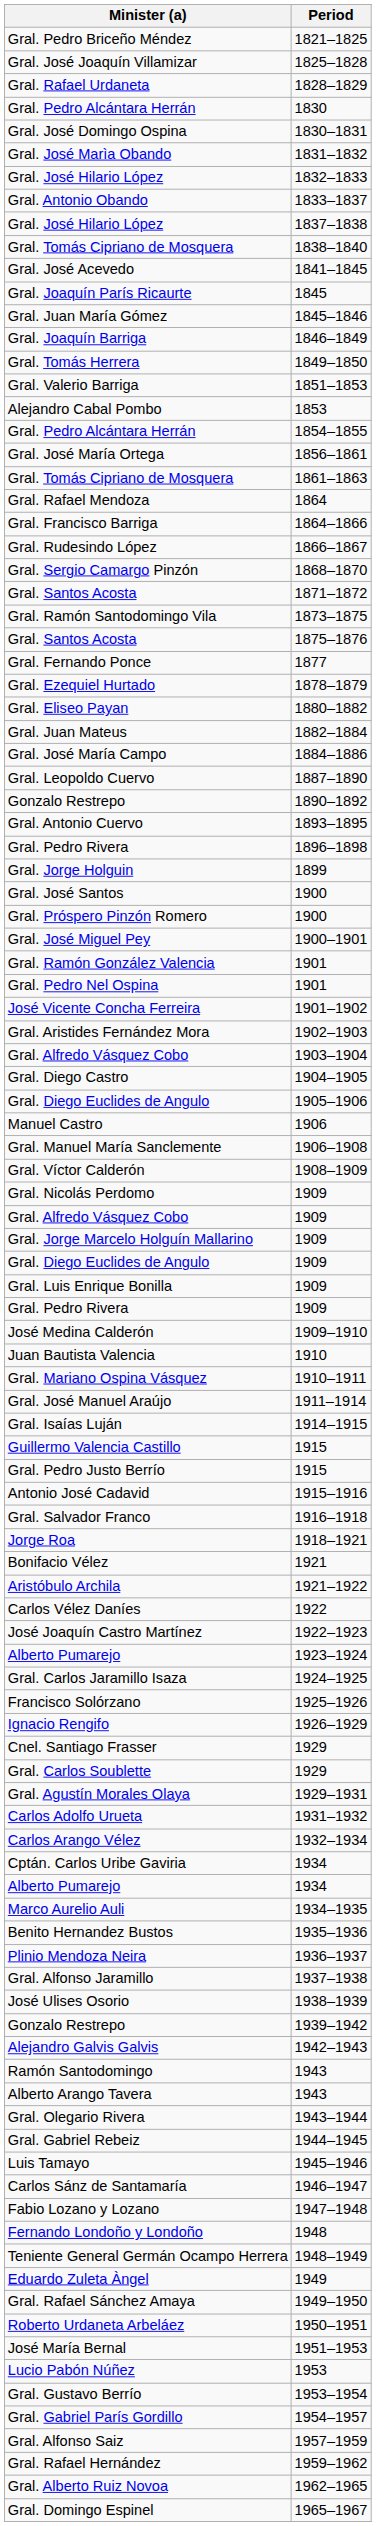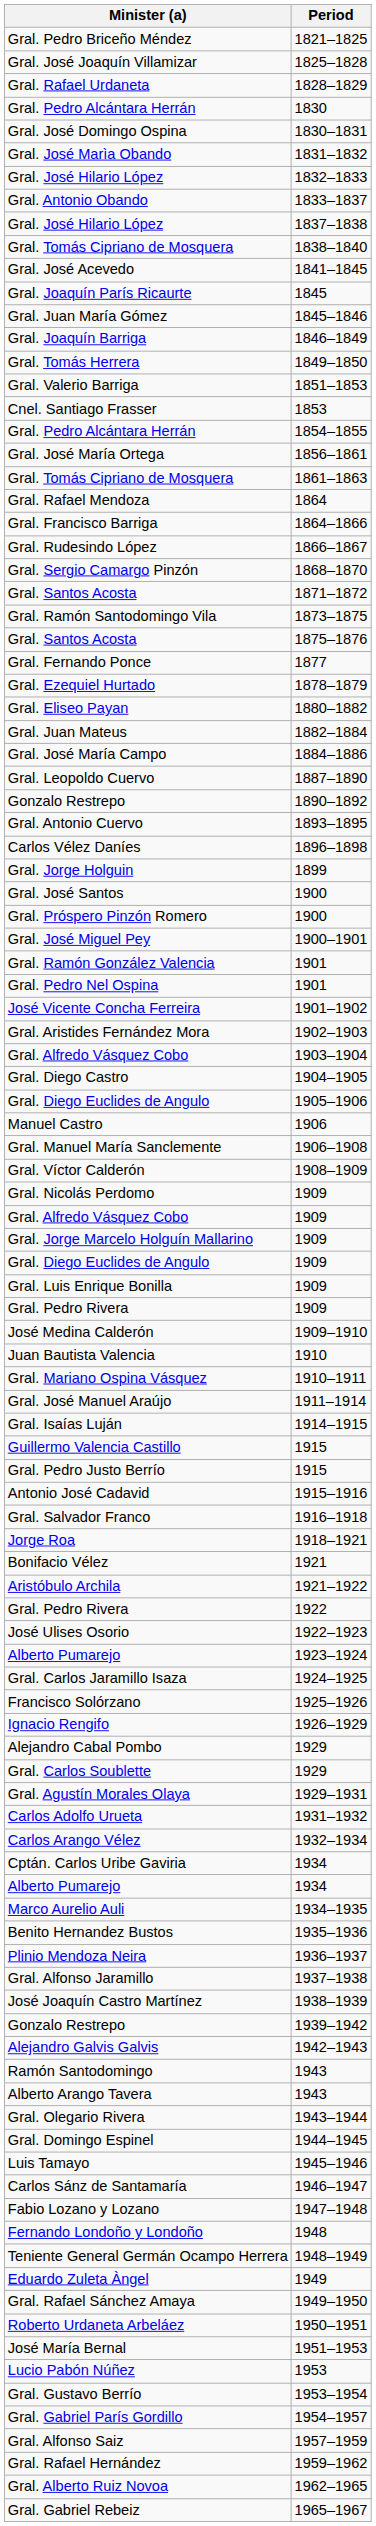(85, 408) Alejandro Cabal Pombo -> (82, 408) Cnel. Santiago Frasser
(68, 847) Gral. Pedro Rivera -> (74, 847) Carlos Vélez Daníes
(74, 1609) Carlos Vélez Daníes -> (68, 1609) Gral. Pedro Rivera
(105, 1632) José Joaquín Castro Martínez -> (68, 1632) José Ulises Osorio
(82, 1747) Cnel. Santiago Frasser -> (85, 1747) Alejandro Cabal Pombo
(68, 2001) José Ulises Osorio -> (105, 2001) José Joaquín Castro Martínez
(74, 2140) Gral. Gabriel Rebeiz -> (81, 2140) Gral. Domingo Espinel
(81, 2509) Gral. Domingo Espinel -> (74, 2509) Gral. Gabriel Rebeiz
